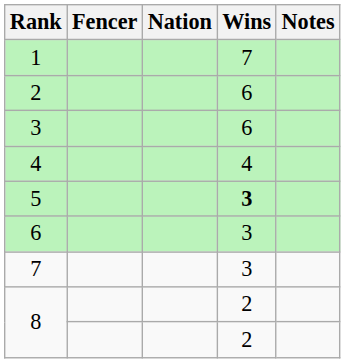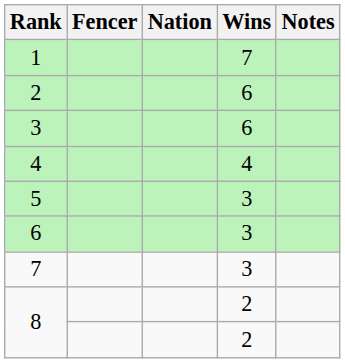(247, 198) bold -> (247, 198) normal
